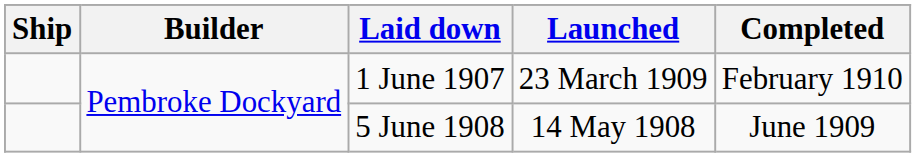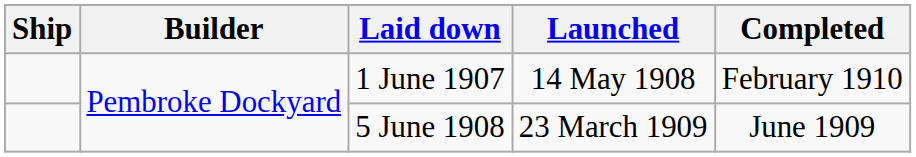(613, 77) 23 March 1909 -> (613, 77) 14 May 1908
(613, 126) 14 May 1908 -> (613, 126) 23 March 1909
